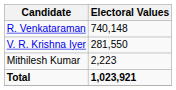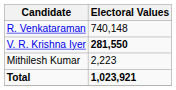(109, 45) normal -> (109, 45) bold
